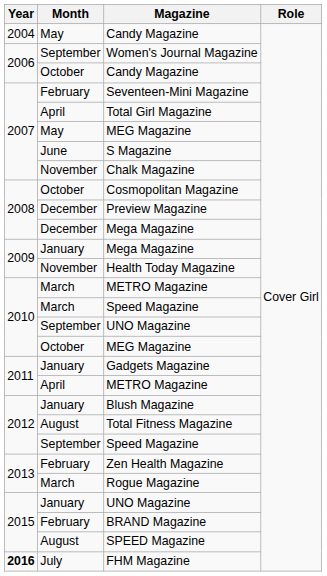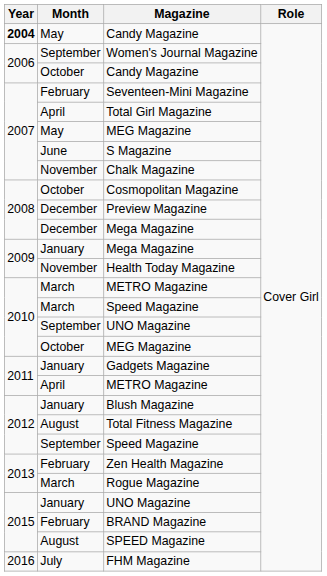(21, 33) normal -> (21, 33) bold
(21, 561) bold -> (21, 561) normal
